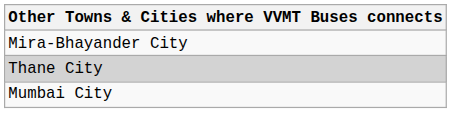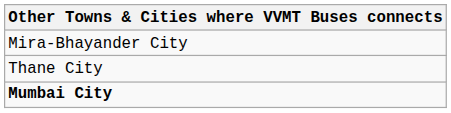(56, 69) lightgrey background -> (56, 69) no background
(60, 94) normal -> (60, 94) bold
